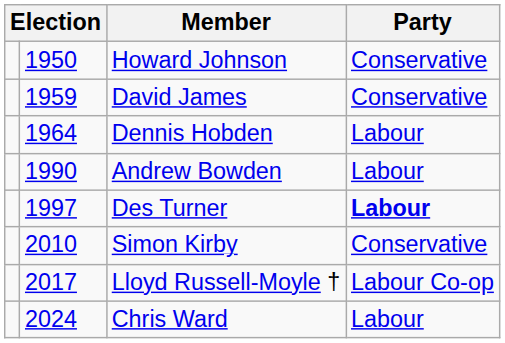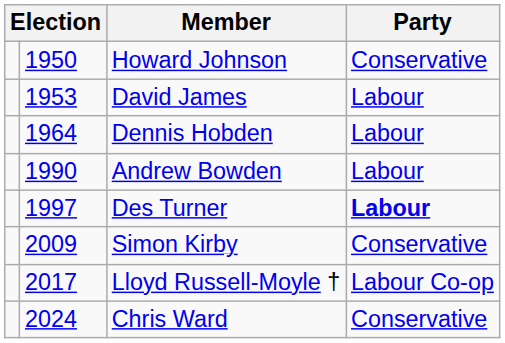(51, 97) 1959 -> (51, 97) 1953
(419, 97) Conservative -> (387, 97) Labour
(51, 245) 2010 -> (51, 245) 2009
(387, 319) Labour -> (419, 319) Conservative
